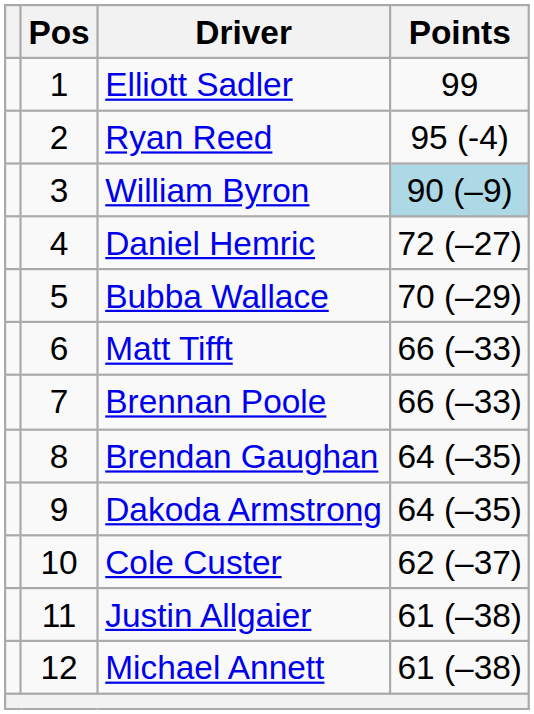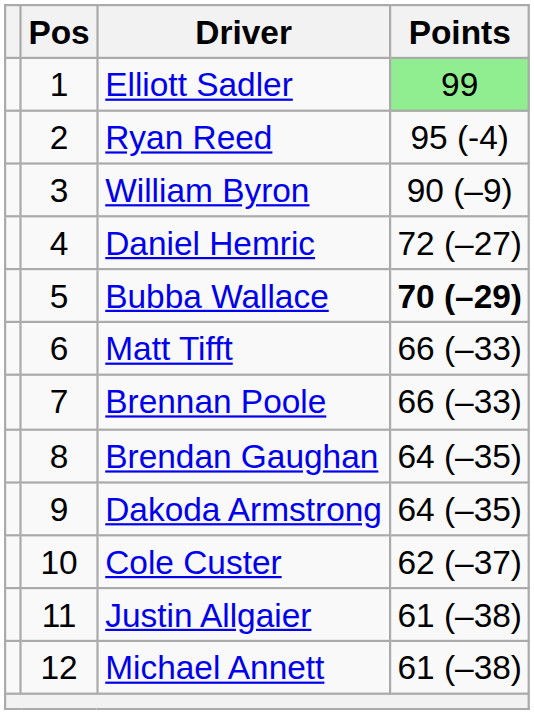(460, 85) no background -> (460, 85) lightgreen background
(460, 191) lightblue background -> (460, 191) no background
(460, 296) normal -> (460, 296) bold
